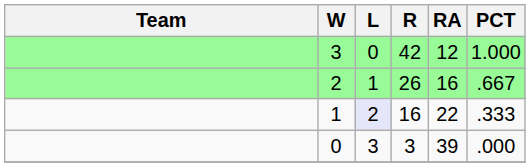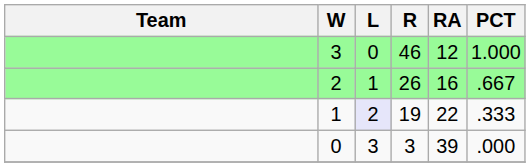(410, 52) 42 -> (410, 52) 46
(410, 115) 16 -> (410, 115) 19
